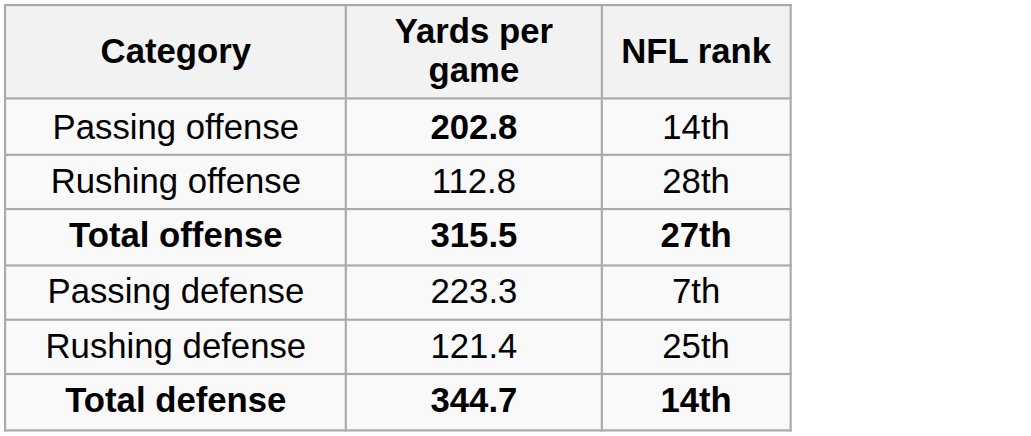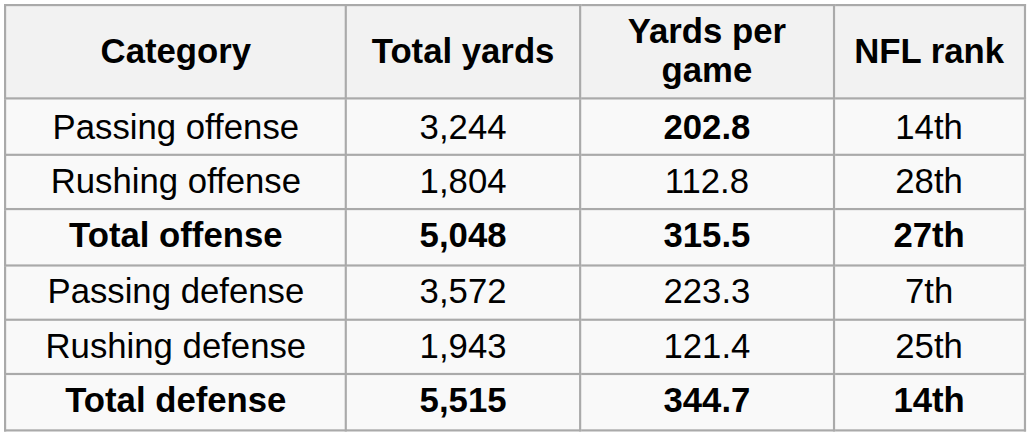+ column: (463, 51)
